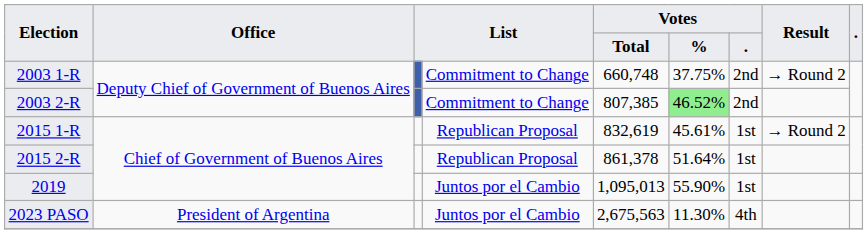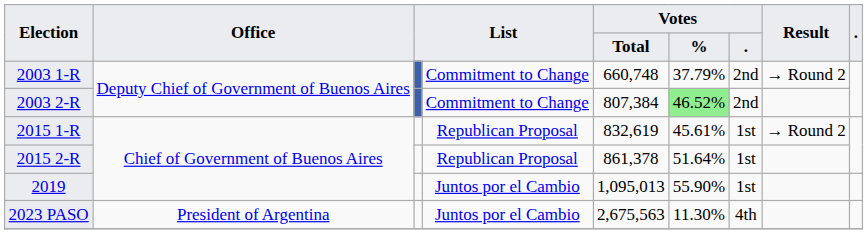(699, 74) 37.75% -> (699, 74) 37.79%
(631, 102) 807,385 -> (631, 102) 807,384
